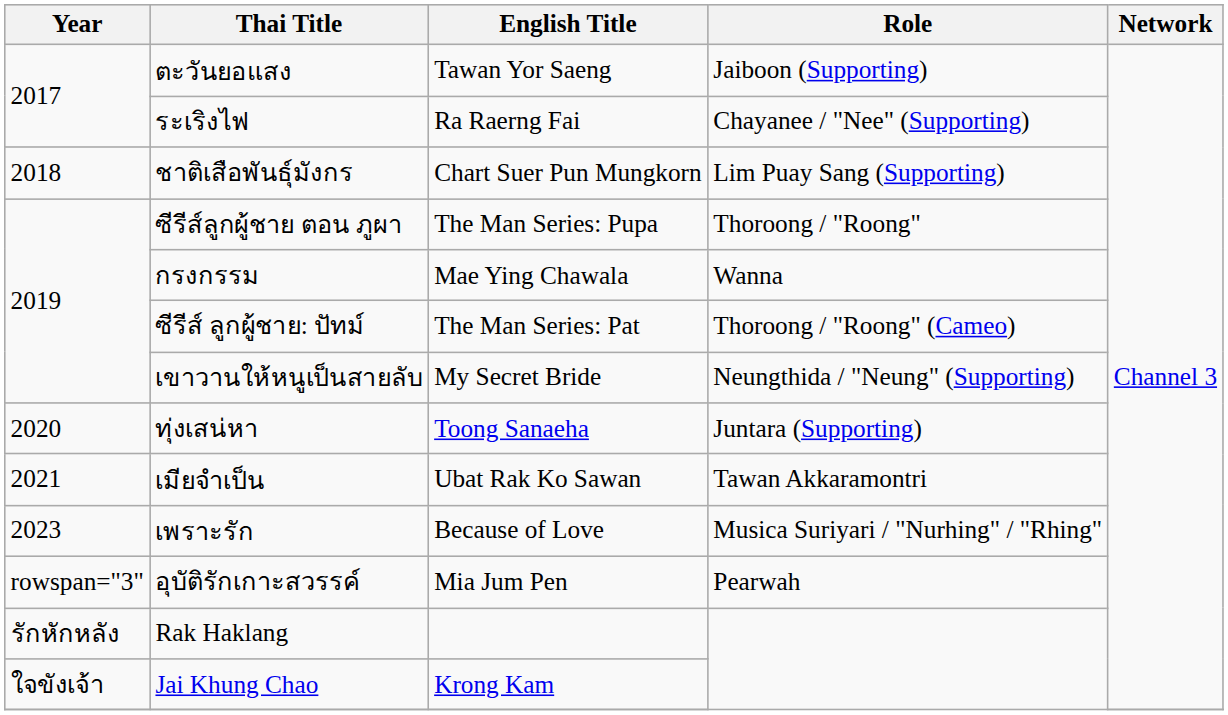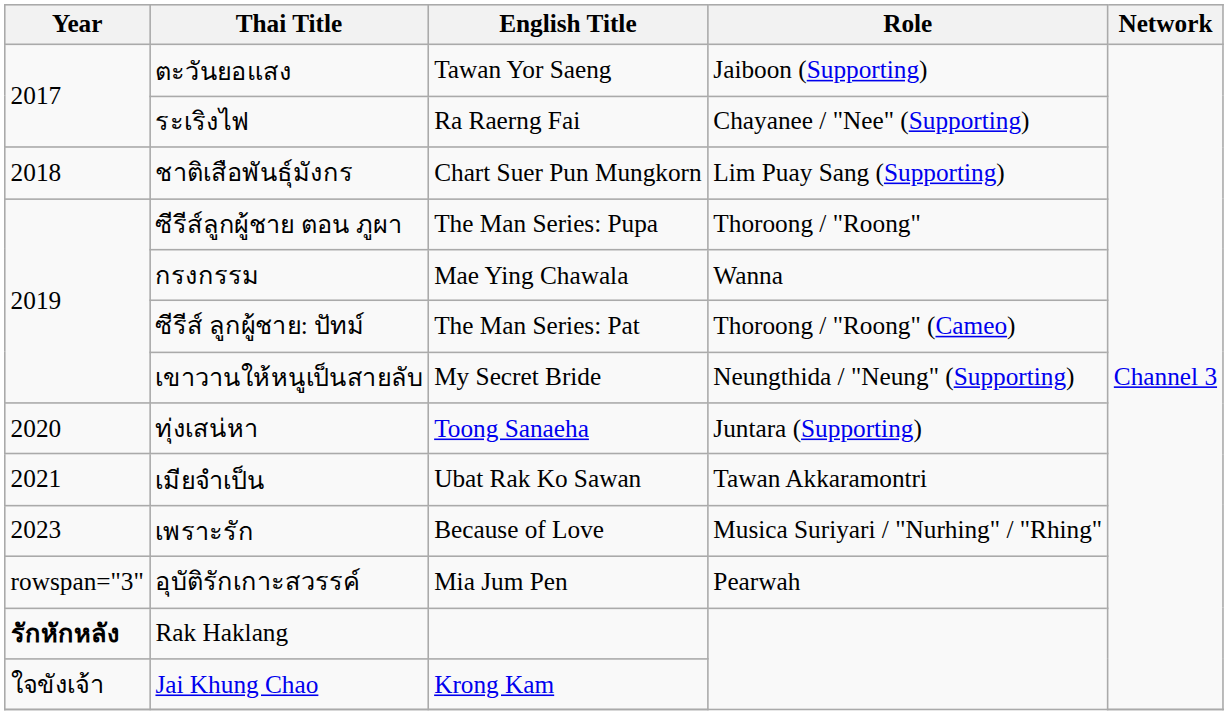(65, 633) normal -> (65, 633) bold
